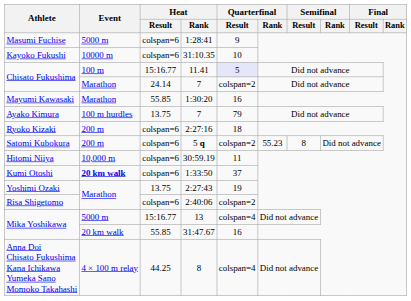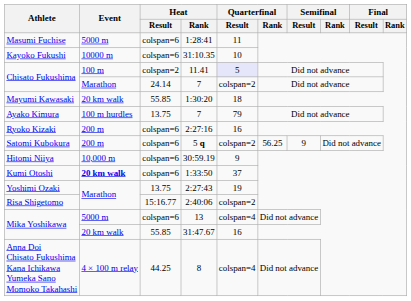(237, 40) 9 -> (237, 40) 11
(161, 70) 15:16.77 -> (161, 70) colspan=2
(99, 99) Marathon -> (102, 99) 20 km walk
(237, 99) 16 -> (237, 99) 18
(237, 129) 18 -> (237, 129) 16
(272, 143) 55.23 -> (272, 143) 56.25
(304, 143) 8 -> (304, 143) 9
(237, 158) 11 -> (237, 158) 9
(161, 202) colspan=6 -> (161, 202) 15:16.77
(161, 217) 15:16.77 -> (161, 217) colspan=6
